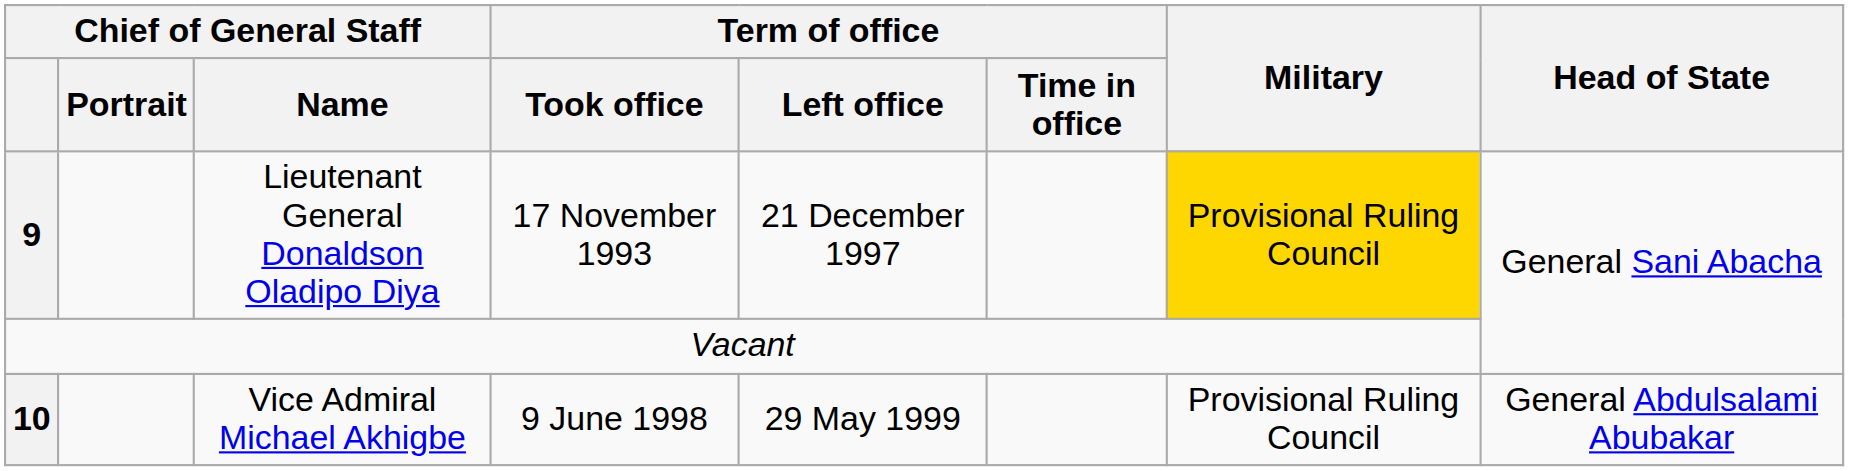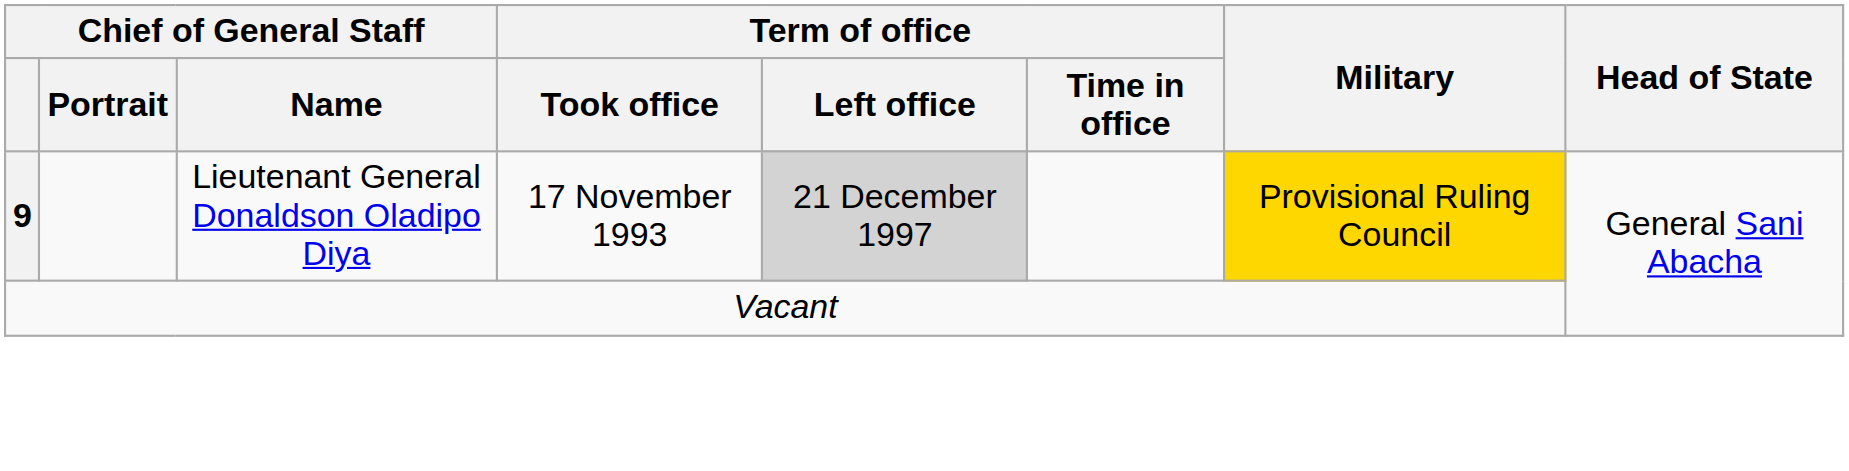(863, 234) no background -> (895, 215) lightgrey background
- row: (342, 418)
